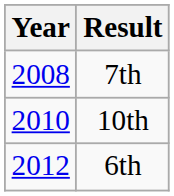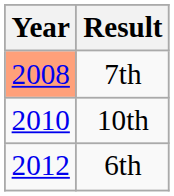(41, 73) no background -> (41, 73) lightsalmon background
